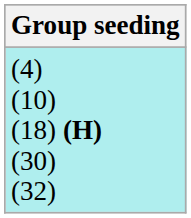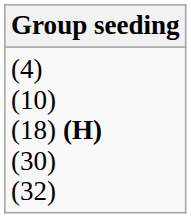(57, 129) paleturquoise background -> (57, 129) no background
